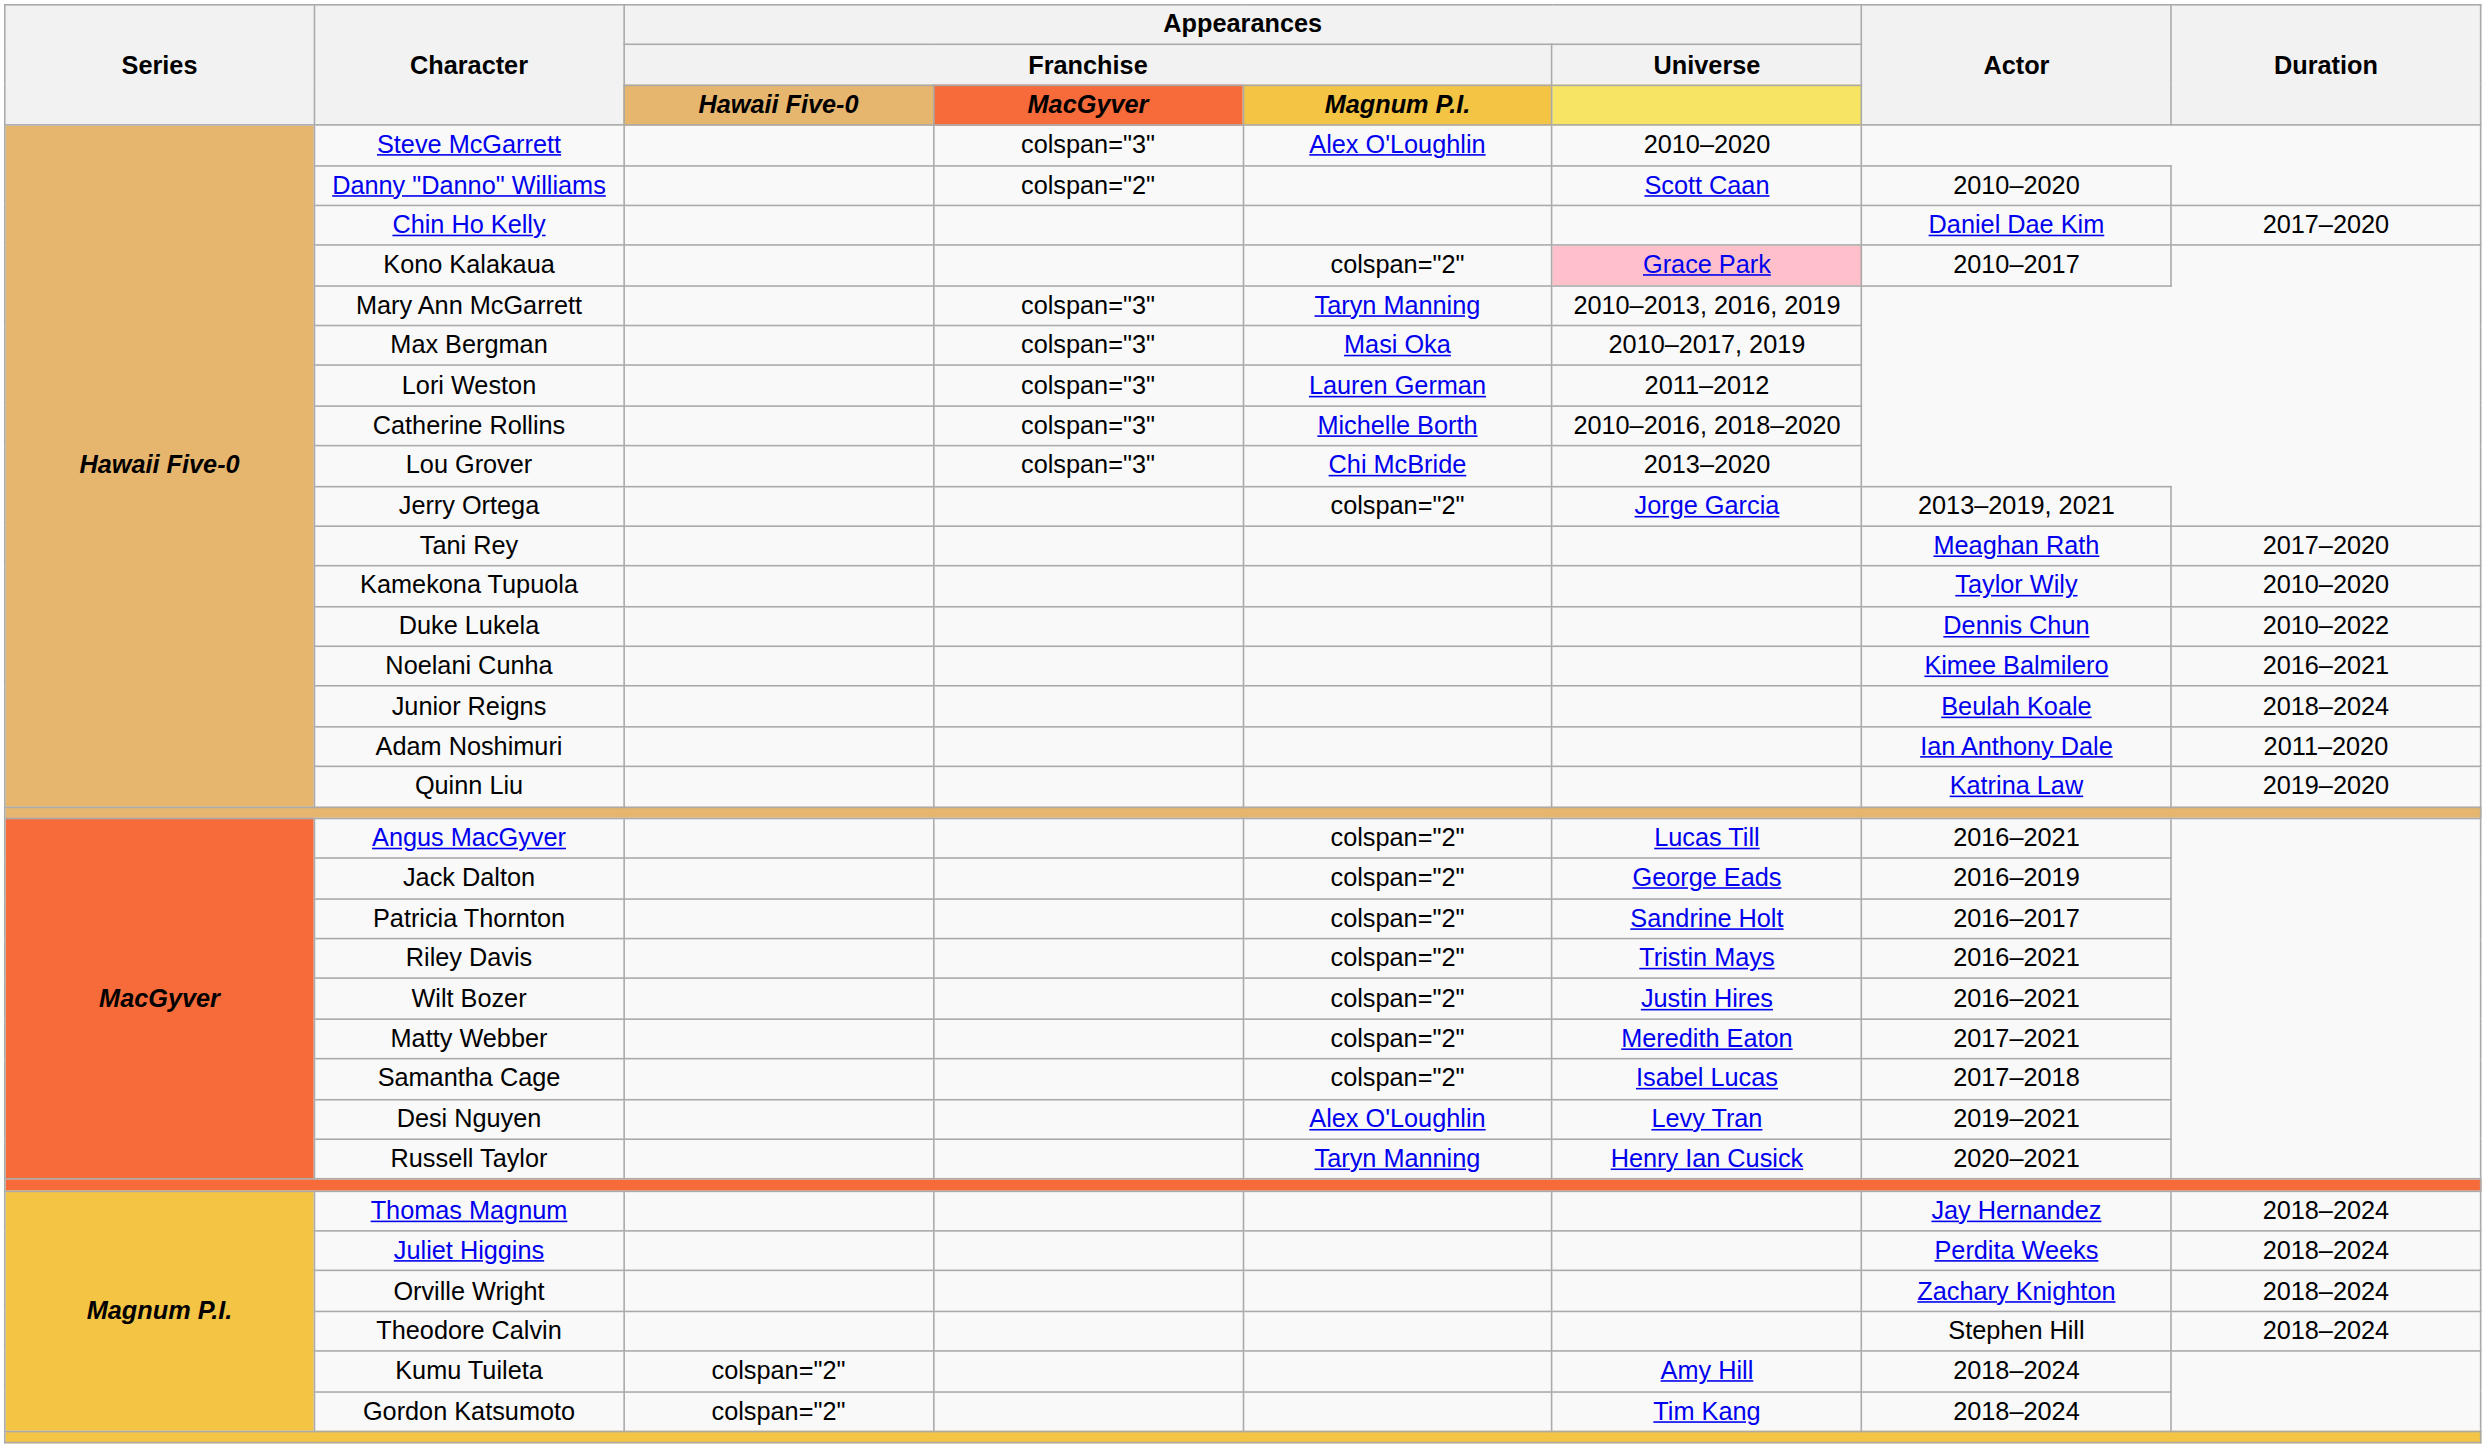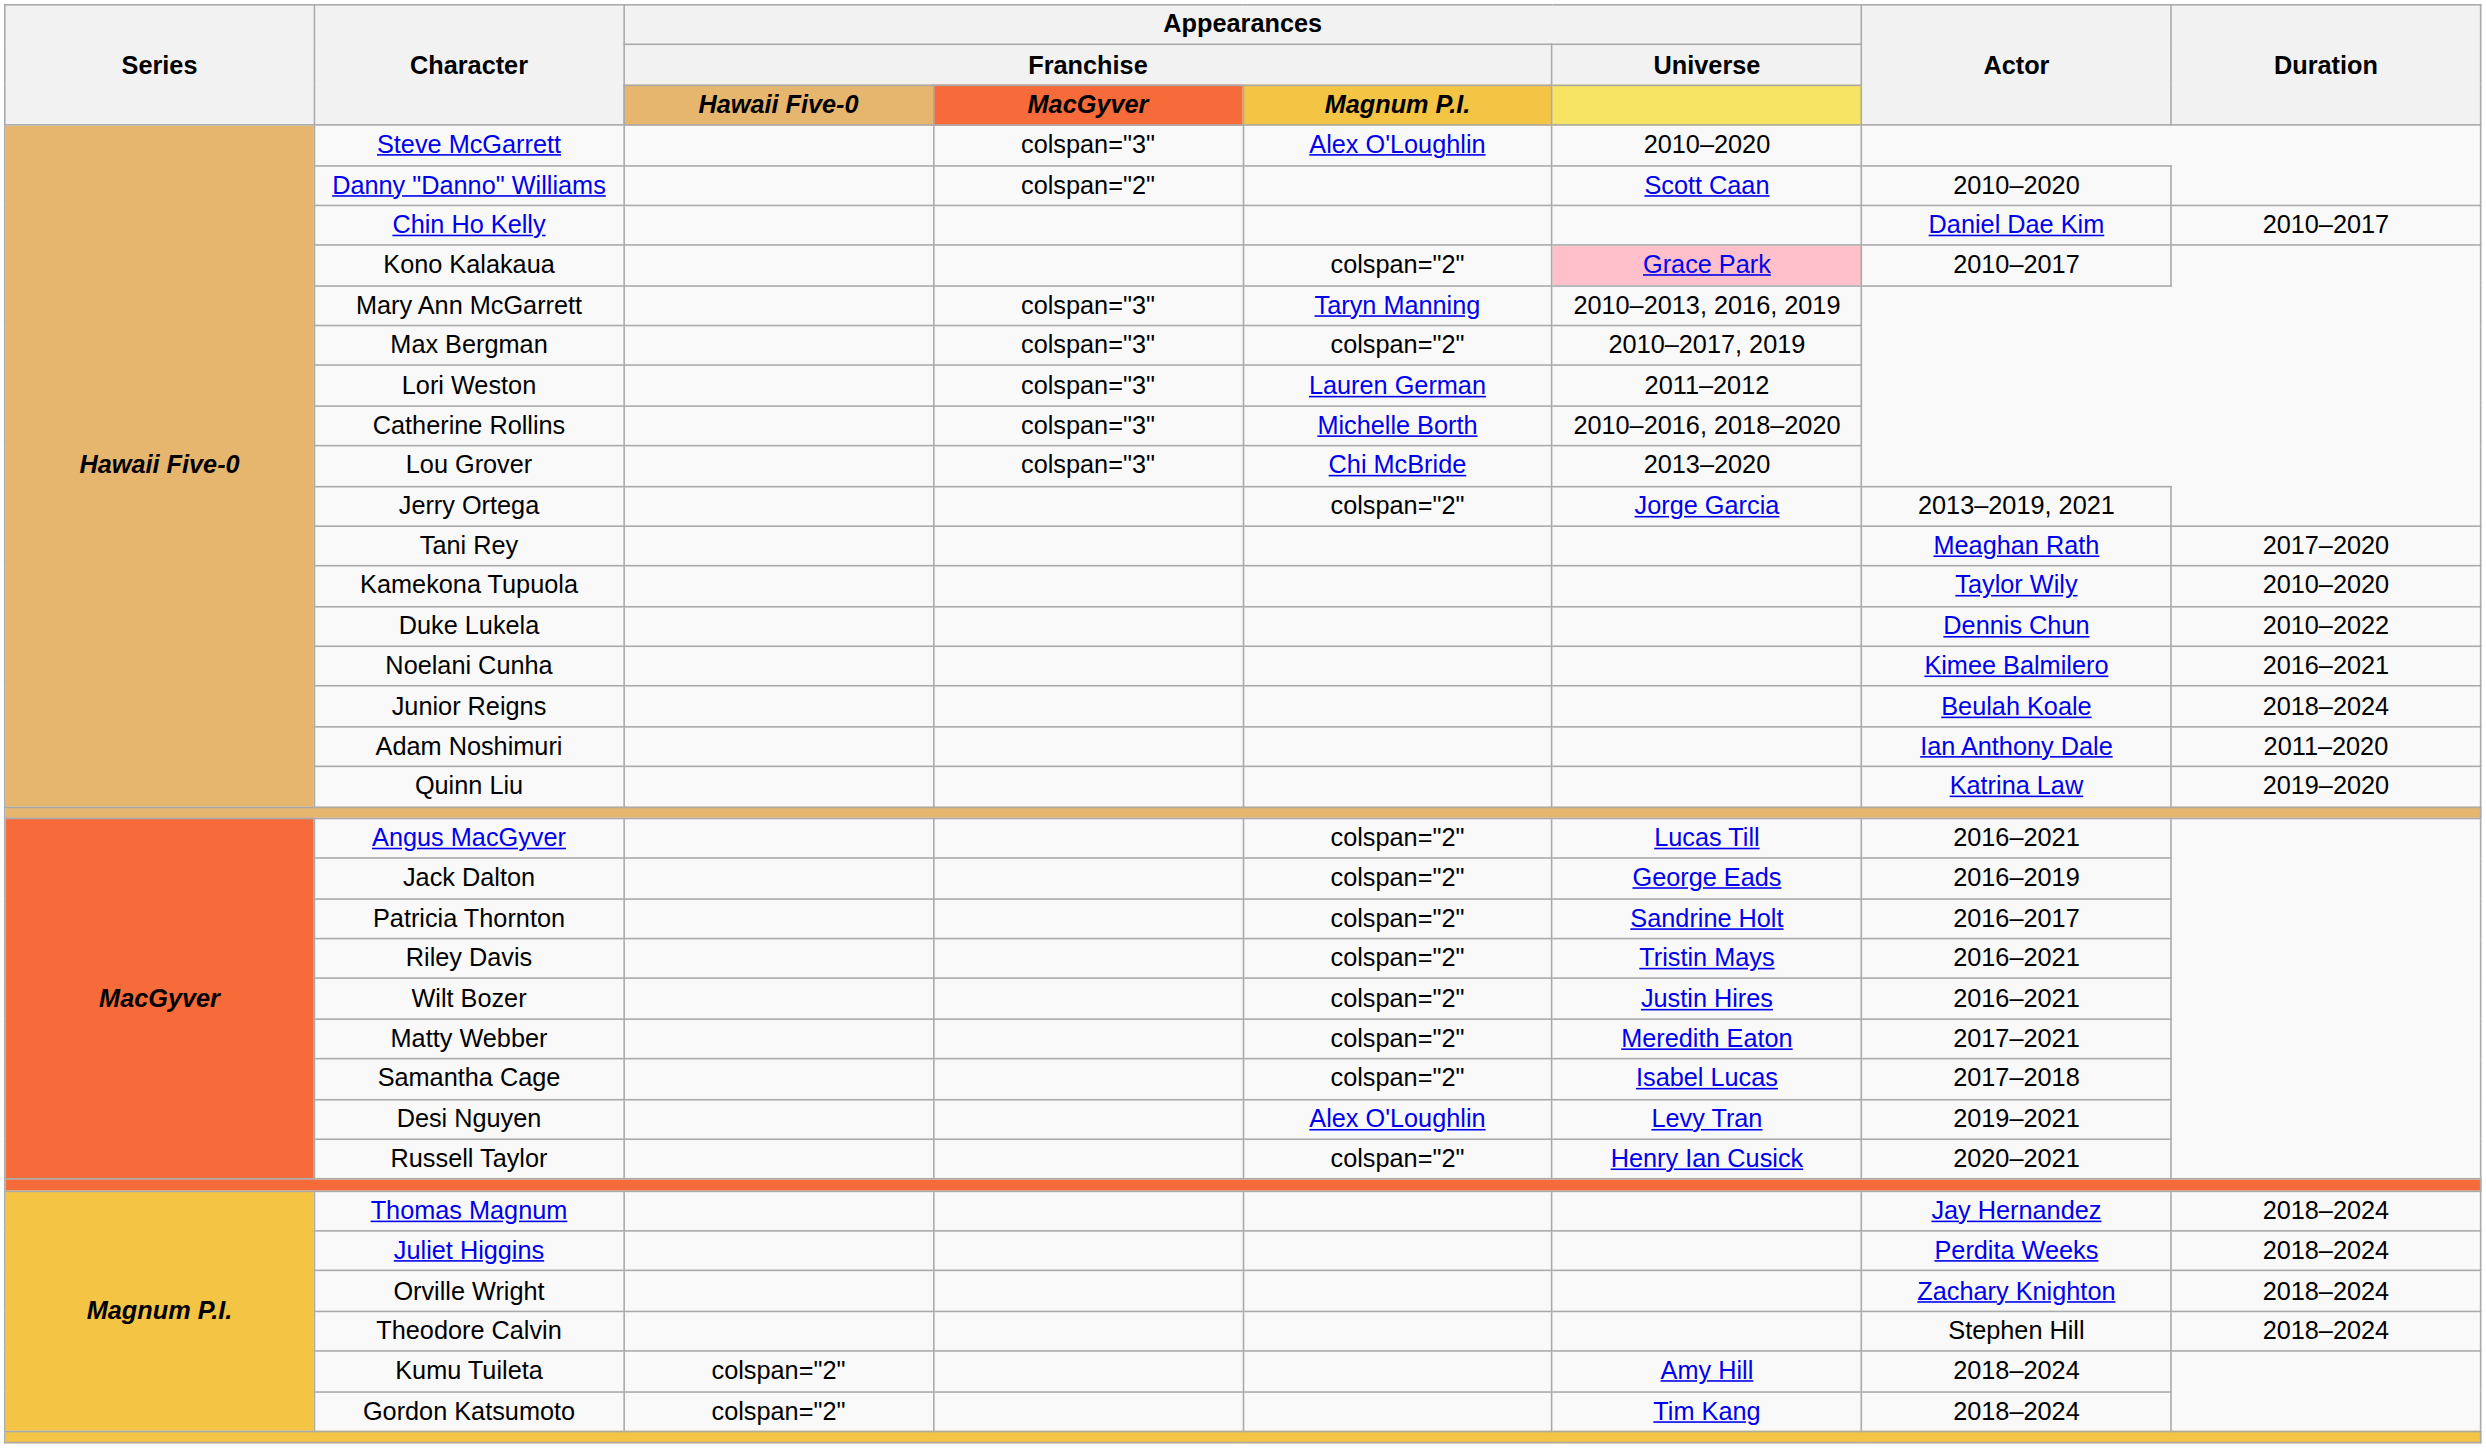(2326, 225) 2017–2020 -> (2326, 225) 2010–2017
(1397, 345) Masi Oka -> (1397, 345) colspan="2"
(1397, 1158) Taryn Manning -> (1397, 1158) colspan="2"
